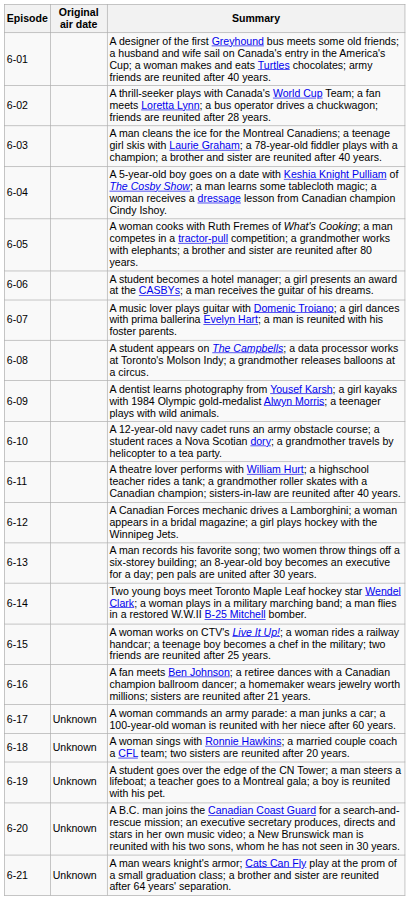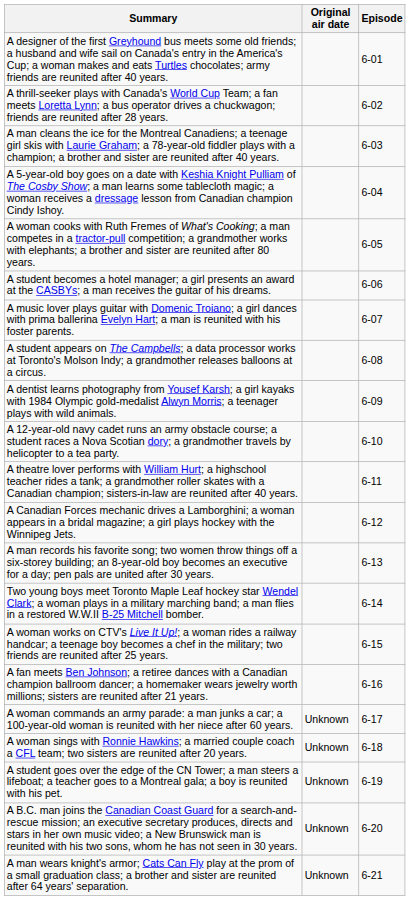columns swapped: (27, 18) <-> (256, 18)
